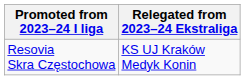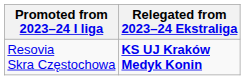(163, 57) normal -> (166, 57) bold
